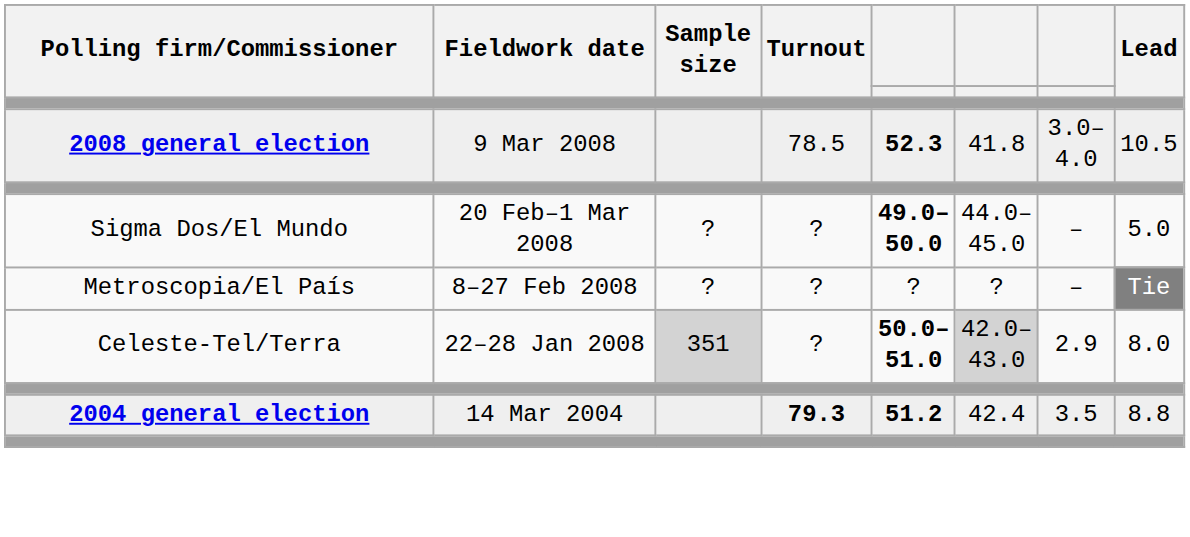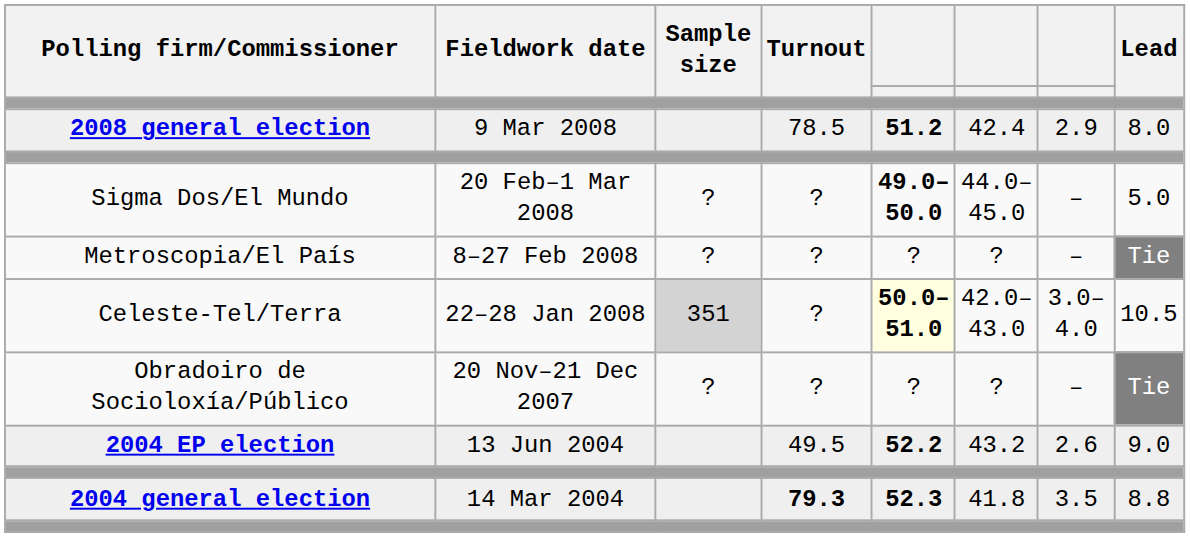(914, 146) 52.3 -> (914, 130) 51.2
(997, 146) 41.8 -> (997, 130) 42.4
(1076, 146) 3.0– 4.0 -> (1076, 130) 2.9
(1149, 146) 10.5 -> (1149, 130) 8.0
(914, 346) no background -> (914, 315) lightyellow background
(997, 346) lightgrey background -> (997, 315) no background
(1076, 346) 2.9 -> (1076, 315) 3.0– 4.0
(1149, 346) 8.0 -> (1149, 315) 10.5
+ row: (220, 388)
+ row: (220, 446)
(914, 415) 51.2 -> (914, 500) 52.3
(997, 415) 42.4 -> (997, 500) 41.8
